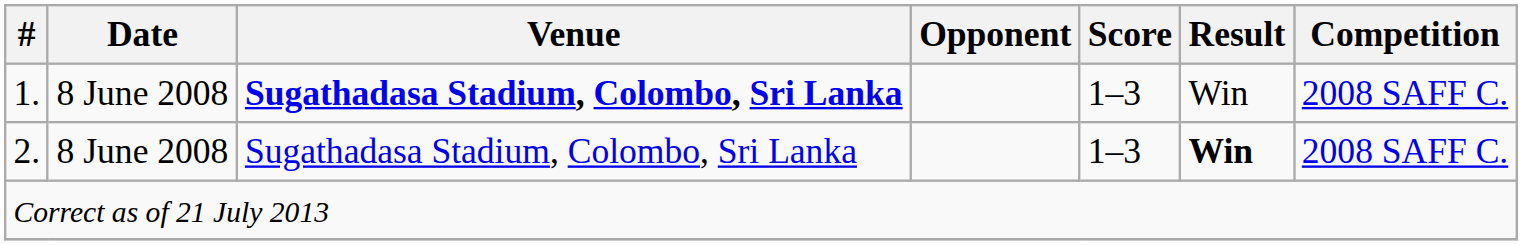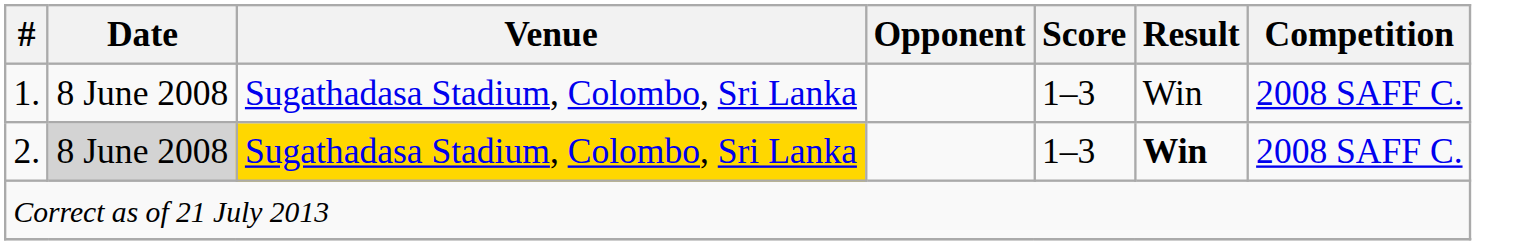(574, 92) bold -> (551, 92) normal
(142, 151) no background -> (142, 151) lightgrey background
(551, 151) no background -> (551, 151) gold background
